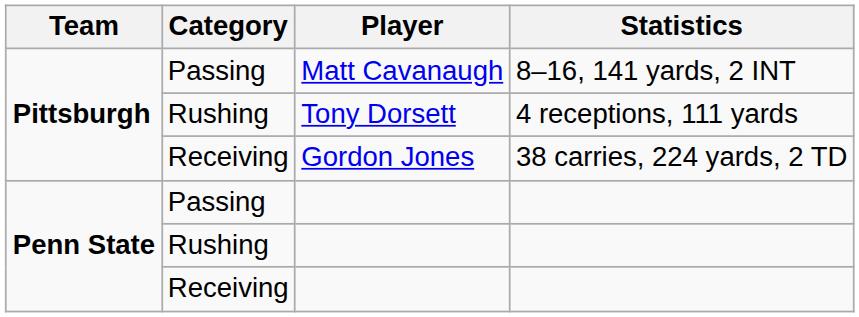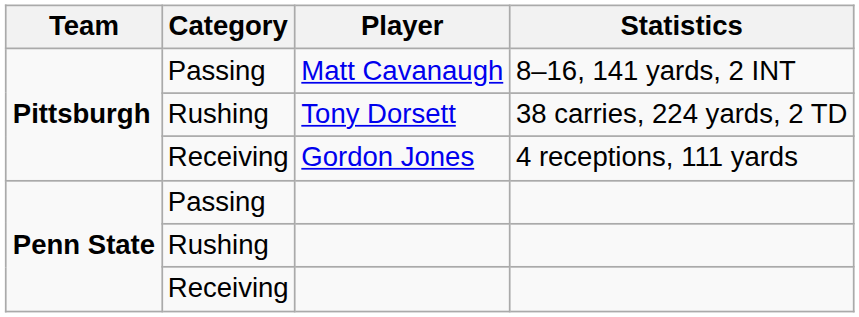(657, 114) 4 receptions, 111 yards -> (682, 114) 38 carries, 224 yards, 2 TD
(682, 157) 38 carries, 224 yards, 2 TD -> (657, 157) 4 receptions, 111 yards
